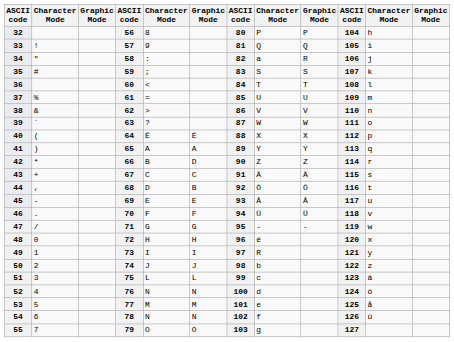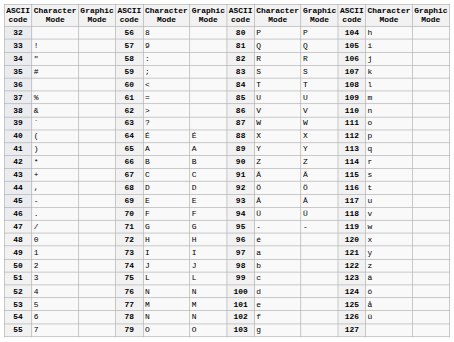(259, 59) a -> (259, 59) R
(194, 162) D -> (194, 162) B
(194, 188) B -> (194, 188) D
(259, 253) R -> (259, 253) a
